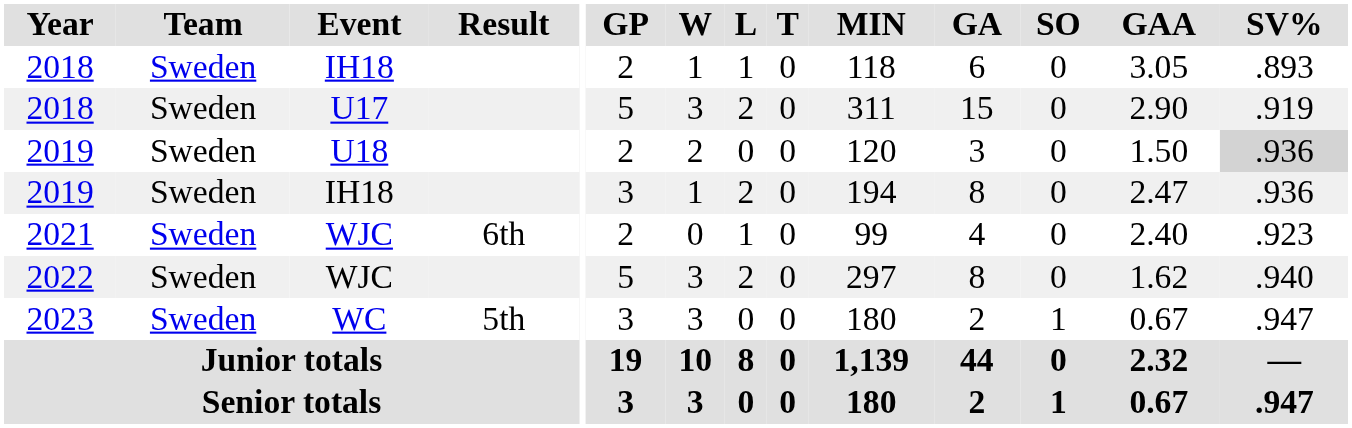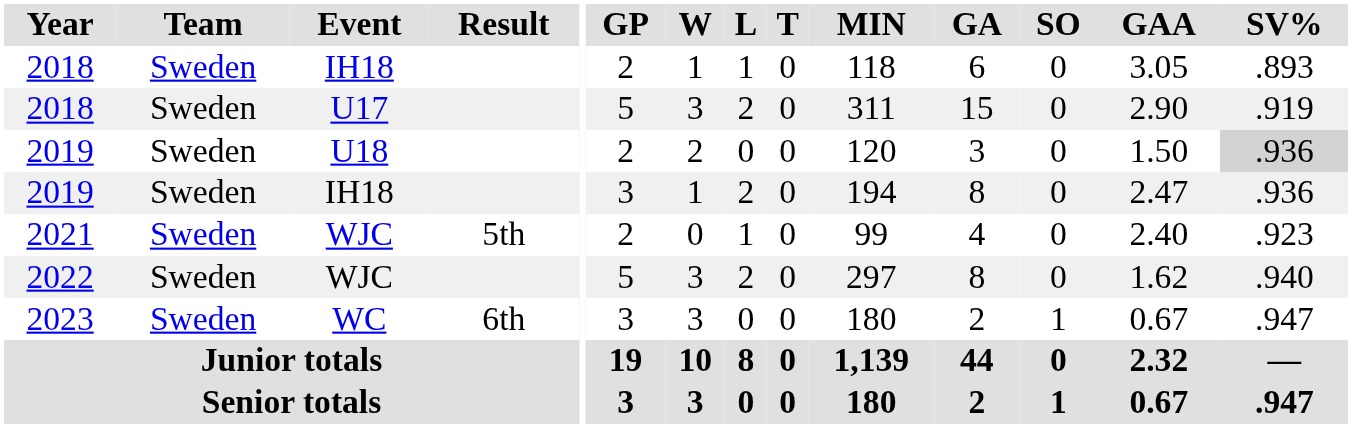(504, 234) 6th -> (504, 234) 5th
(504, 318) 5th -> (504, 318) 6th
